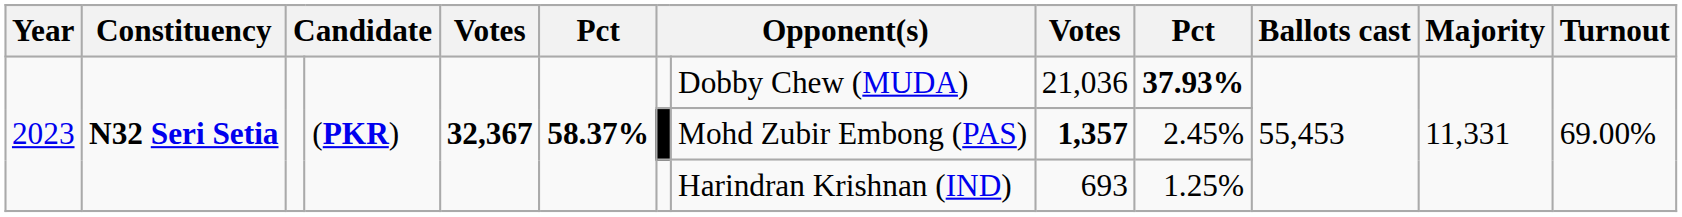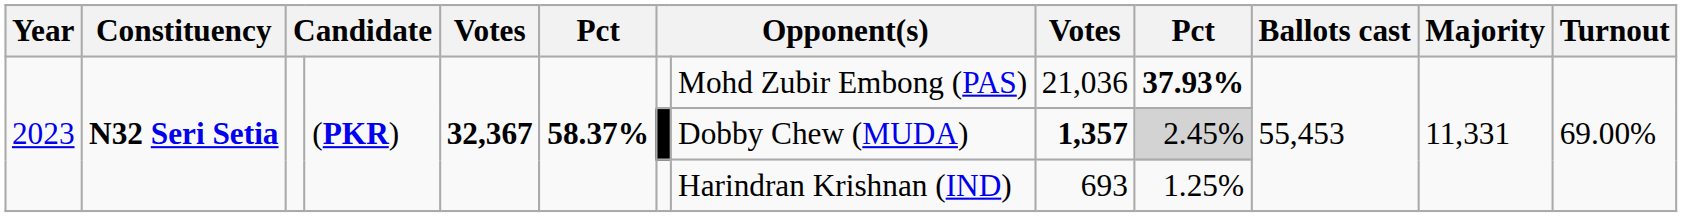(823, 81) Dobby Chew (MUDA) -> (853, 81) Mohd Zubir Embong (PAS)
(853, 133) Mohd Zubir Embong (PAS) -> (823, 133) Dobby Chew (MUDA)
(1204, 133) no background -> (1204, 133) lightgrey background
